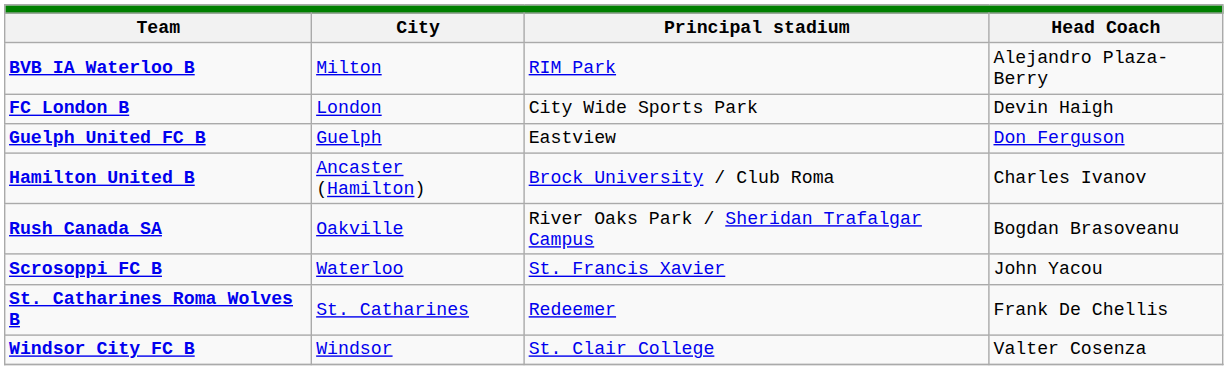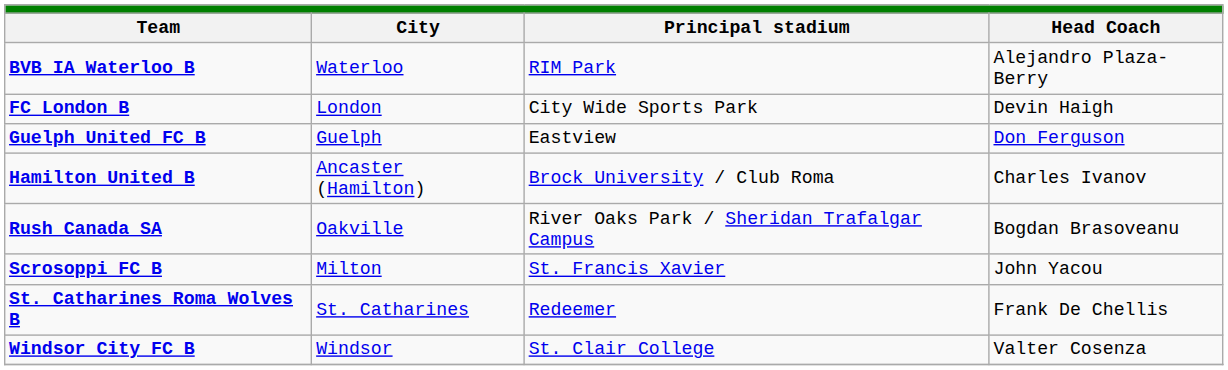(349, 68) Milton -> (360, 68) Waterloo
(360, 269) Waterloo -> (349, 269) Milton
